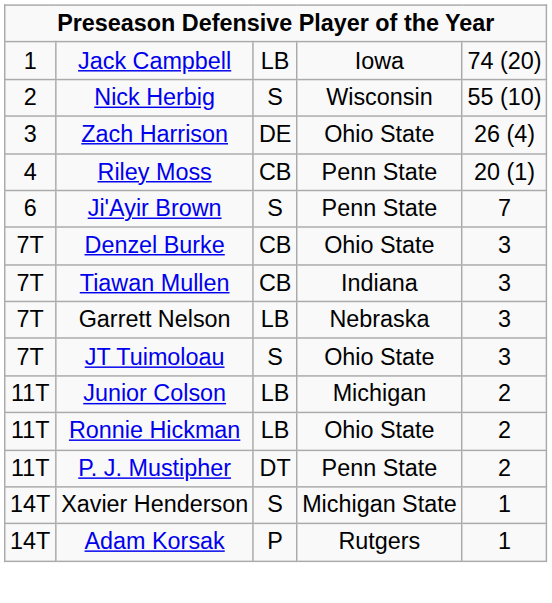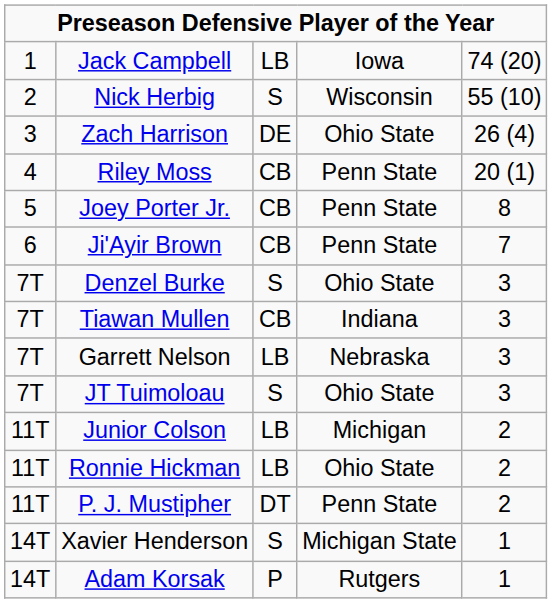+ row: (155, 208)
(275, 208) S -> (275, 245) CB
(275, 245) CB -> (275, 282) S
